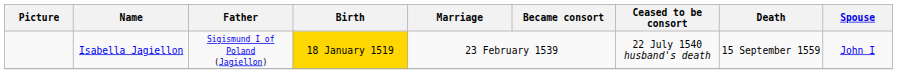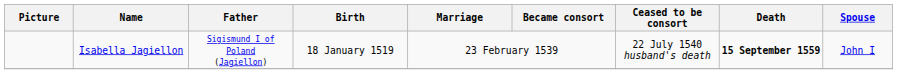(350, 50) gold background -> (350, 50) no background
(771, 50) normal -> (771, 50) bold
